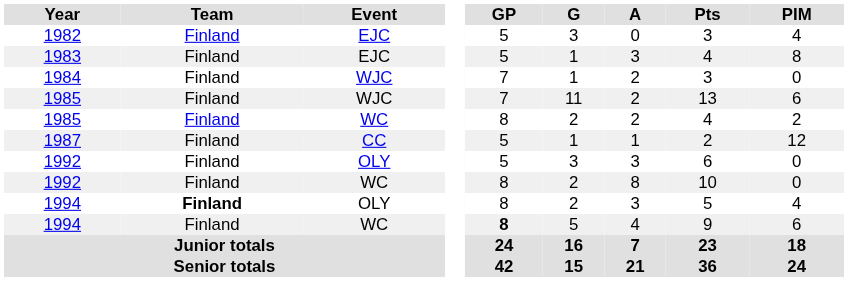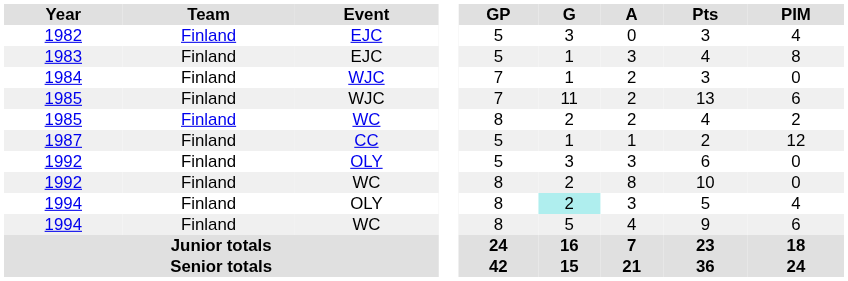(212, 203) bold -> (209, 203) normal
(574, 203) no background -> (569, 203) paleturquoise background
(504, 224) bold -> (498, 224) normal
